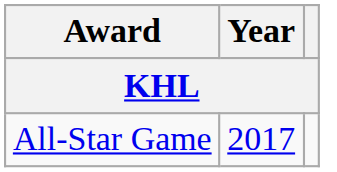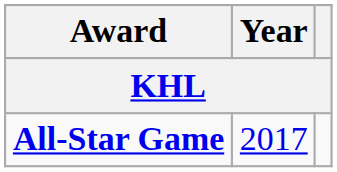(112, 138) normal -> (119, 138) bold
